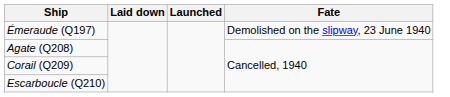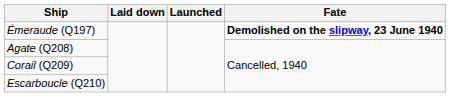(329, 30) normal -> (335, 30) bold
